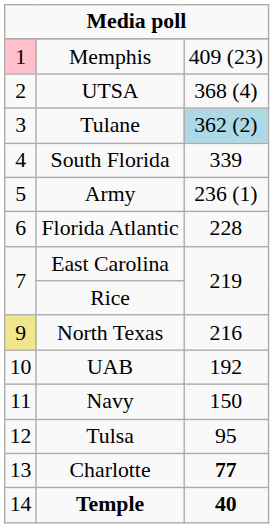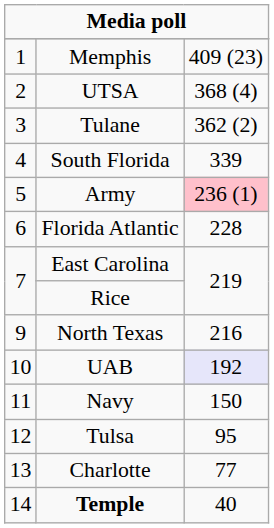(21, 56) pink background -> (21, 56) no background
(226, 125) lightblue background -> (226, 125) no background
(226, 194) no background -> (226, 194) pink background
(21, 332) khaki background -> (21, 332) no background
(226, 366) no background -> (226, 366) lavender background
(226, 470) bold -> (226, 470) normal
(226, 504) bold -> (226, 504) normal
